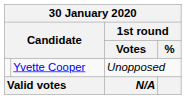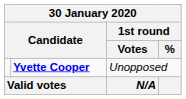(49, 67) normal -> (51, 67) bold
